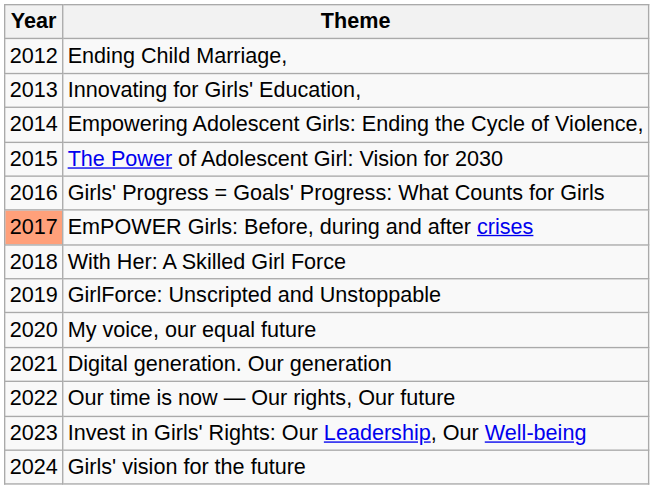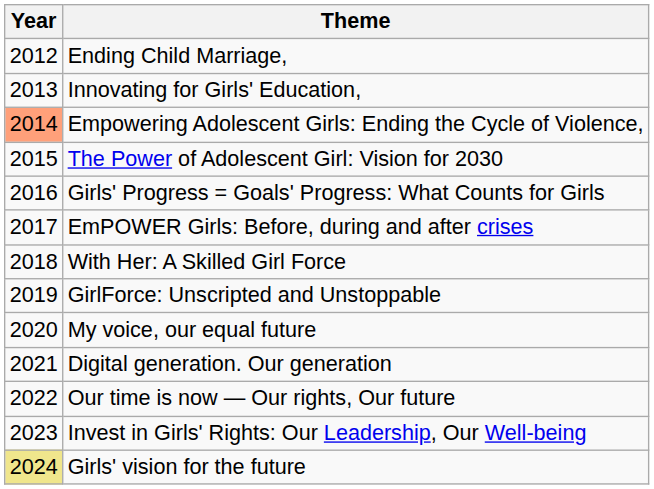(34, 124) no background -> (34, 124) lightsalmon background
(34, 227) lightsalmon background -> (34, 227) no background
(34, 466) no background -> (34, 466) khaki background
